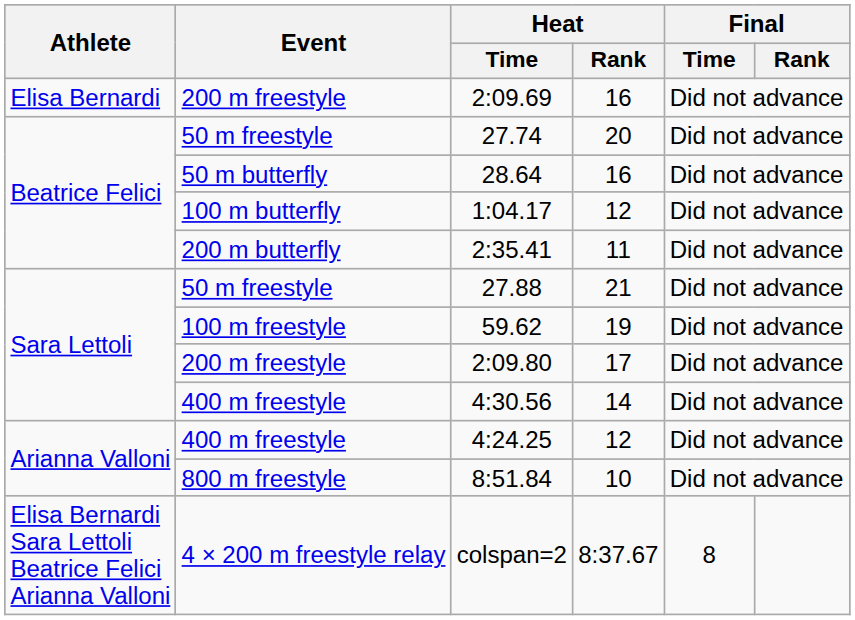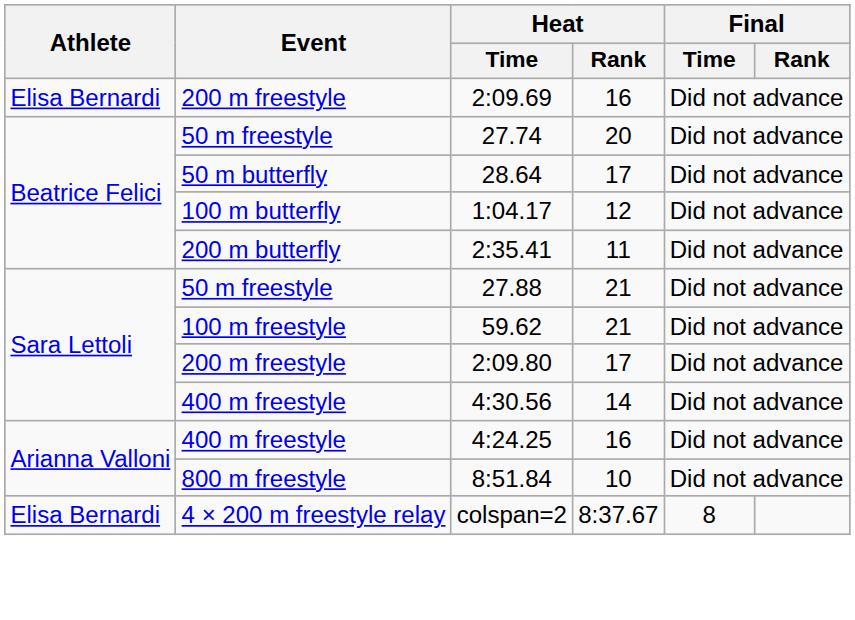(618, 174) 16 -> (618, 174) 17
(618, 326) 19 -> (618, 326) 21
(618, 440) 12 -> (618, 440) 16
(90, 556) Elisa Bernardi Sara Lettoli Beatrice Felici Arianna Valloni -> (85, 516) Elisa Bernardi
